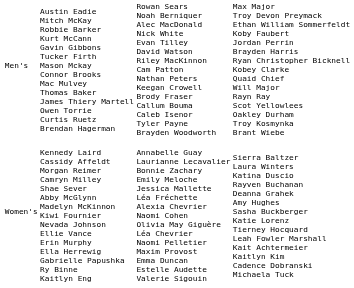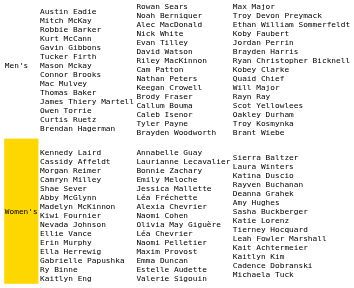(21, 211) no background -> (21, 211) gold background
